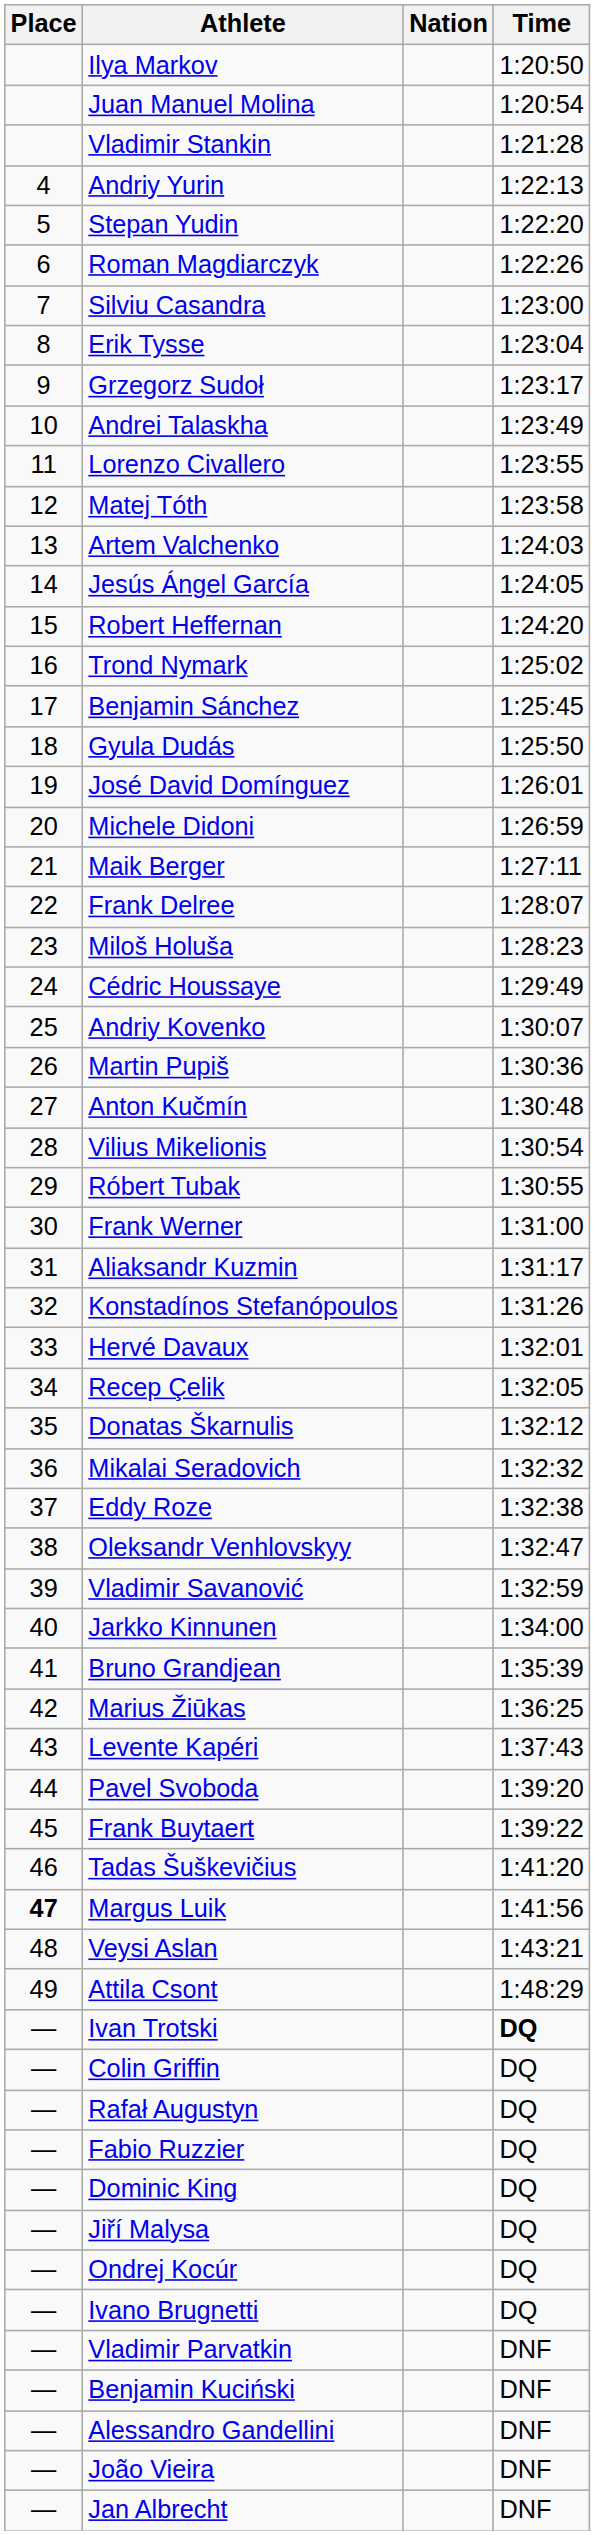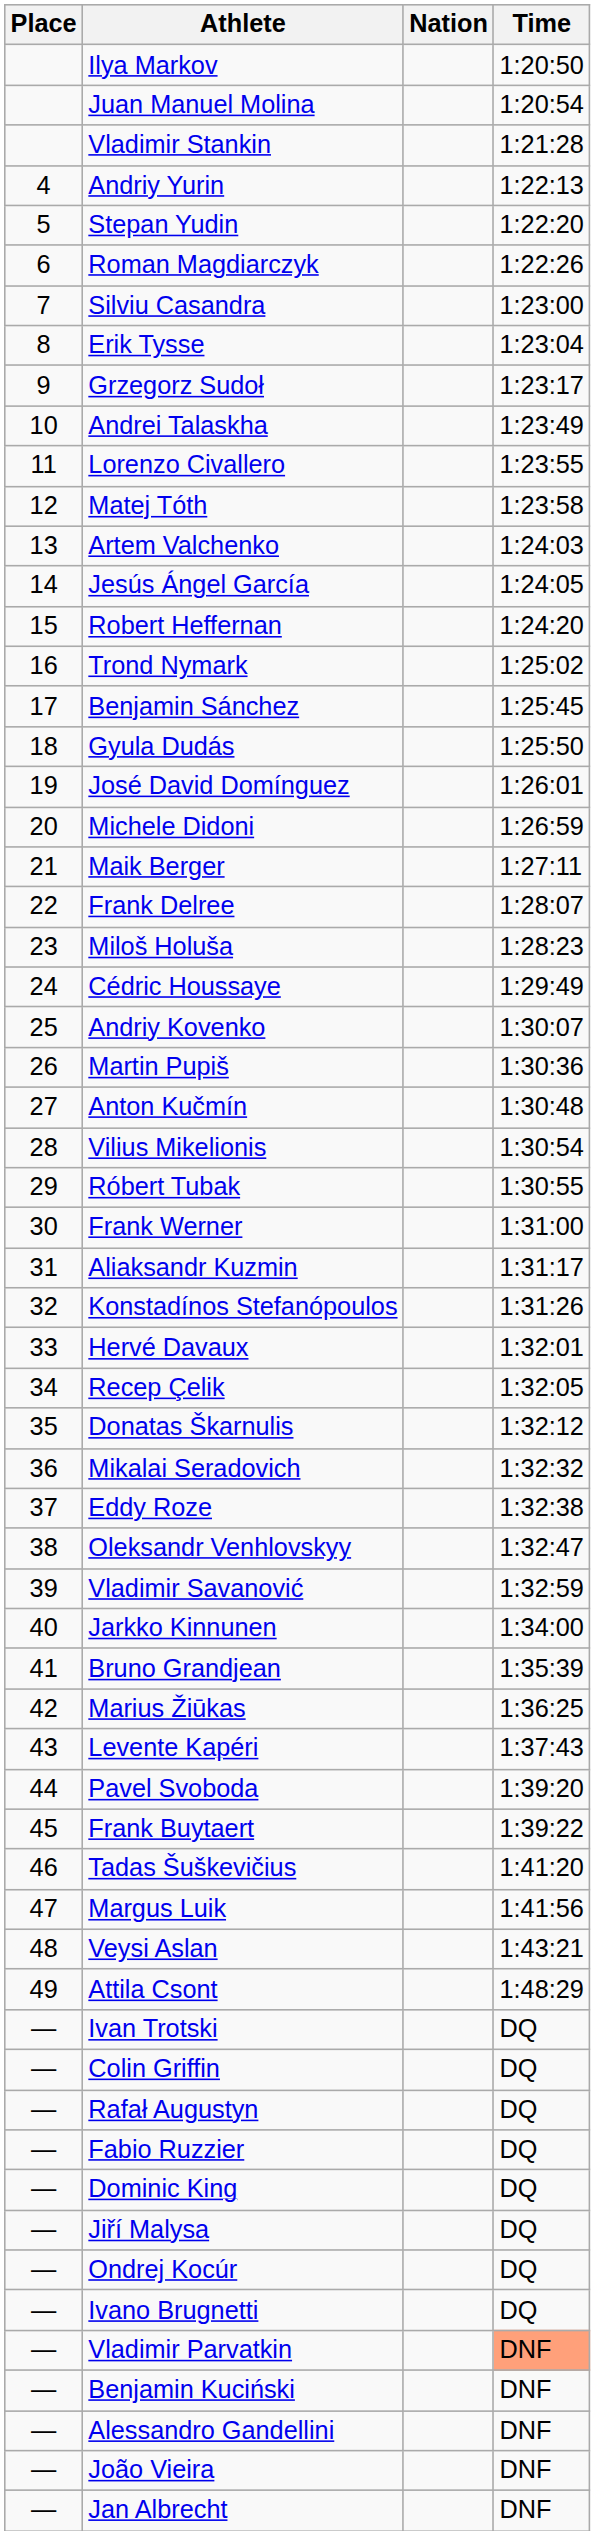(44, 1908) bold -> (44, 1908) normal
(518, 2029) bold -> (518, 2029) normal
(525, 2349) no background -> (525, 2349) lightsalmon background
